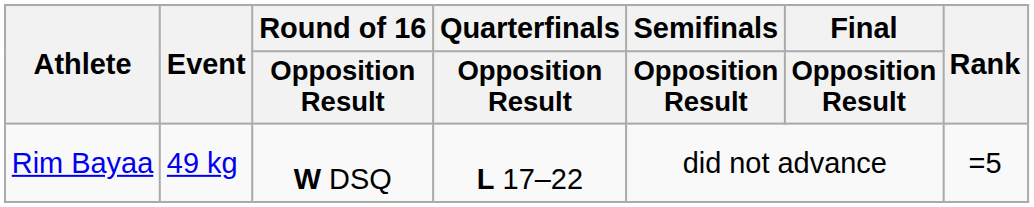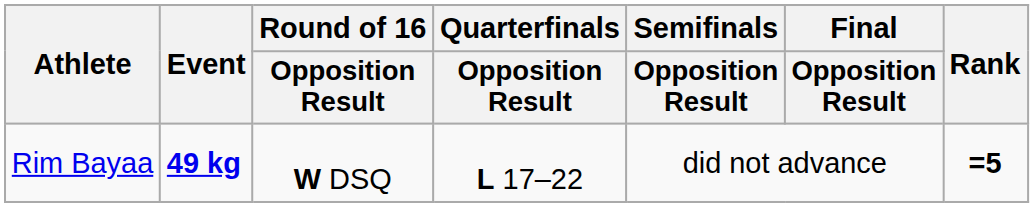(202, 163) normal -> (204, 163) bold
(985, 163) normal -> (985, 163) bold
